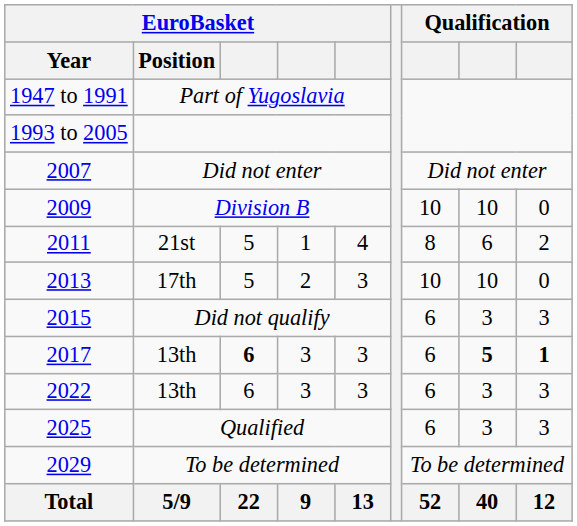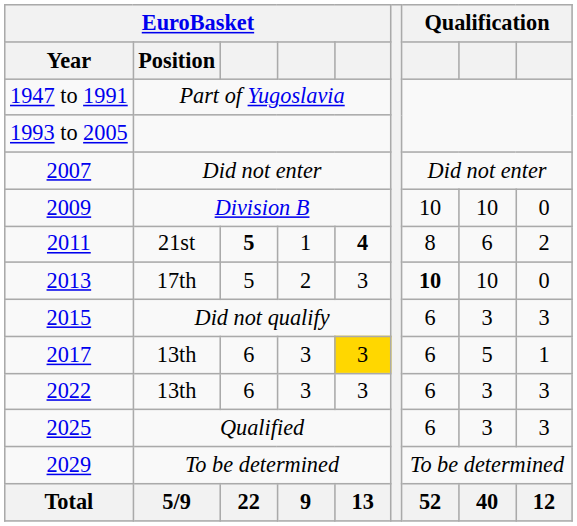(249, 244) normal -> (249, 244) bold
(363, 244) normal -> (363, 244) bold
(430, 280) normal -> (430, 280) bold
(249, 354) bold -> (249, 354) normal
(363, 354) no background -> (363, 354) gold background
(487, 354) bold -> (487, 354) normal
(544, 354) bold -> (544, 354) normal
